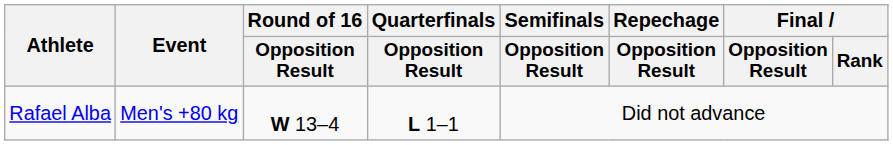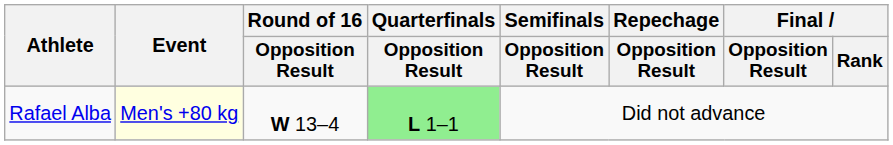(179, 114) no background -> (179, 114) lightyellow background
(433, 125) no background -> (433, 125) lightgreen background
